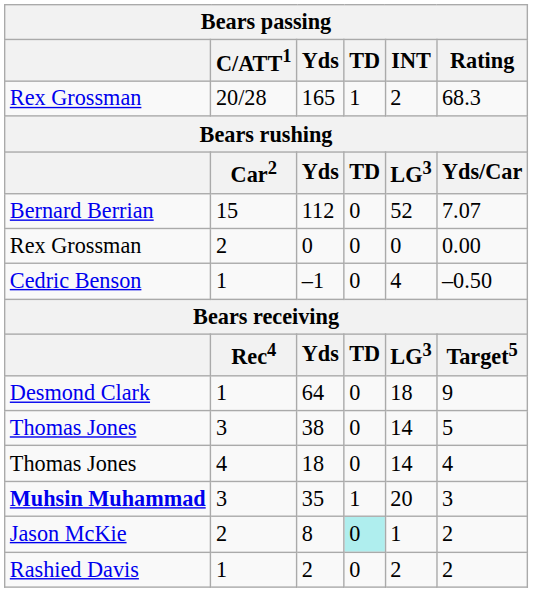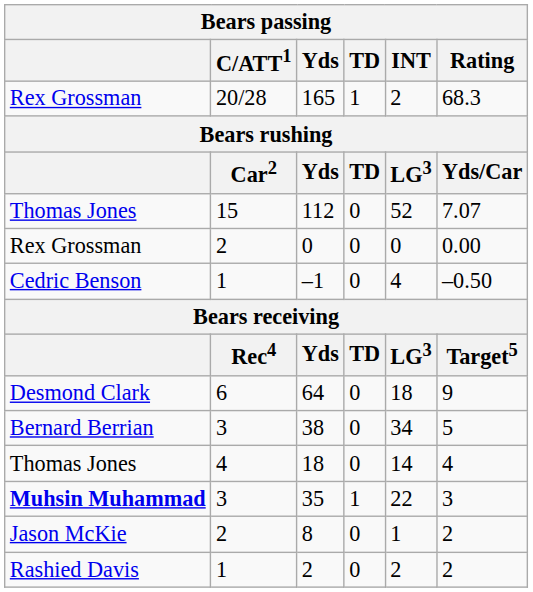(82, 210) Bernard Berrian -> (73, 210) Thomas Jones
(222, 392) 1 -> (222, 392) 6
(73, 428) Thomas Jones -> (82, 428) Bernard Berrian
(401, 428) 14 -> (401, 428) 34
(401, 498) 20 -> (401, 498) 22
(355, 533) paleturquoise background -> (355, 533) no background
